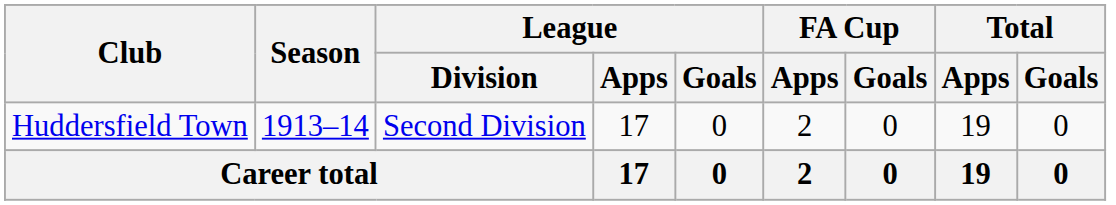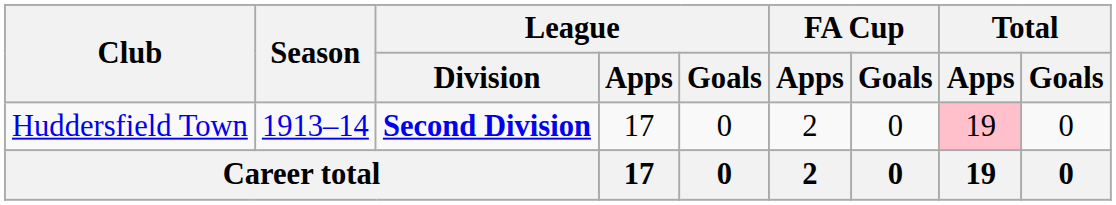(484, 125) normal -> (487, 125) bold
(976, 125) no background -> (981, 125) pink background
